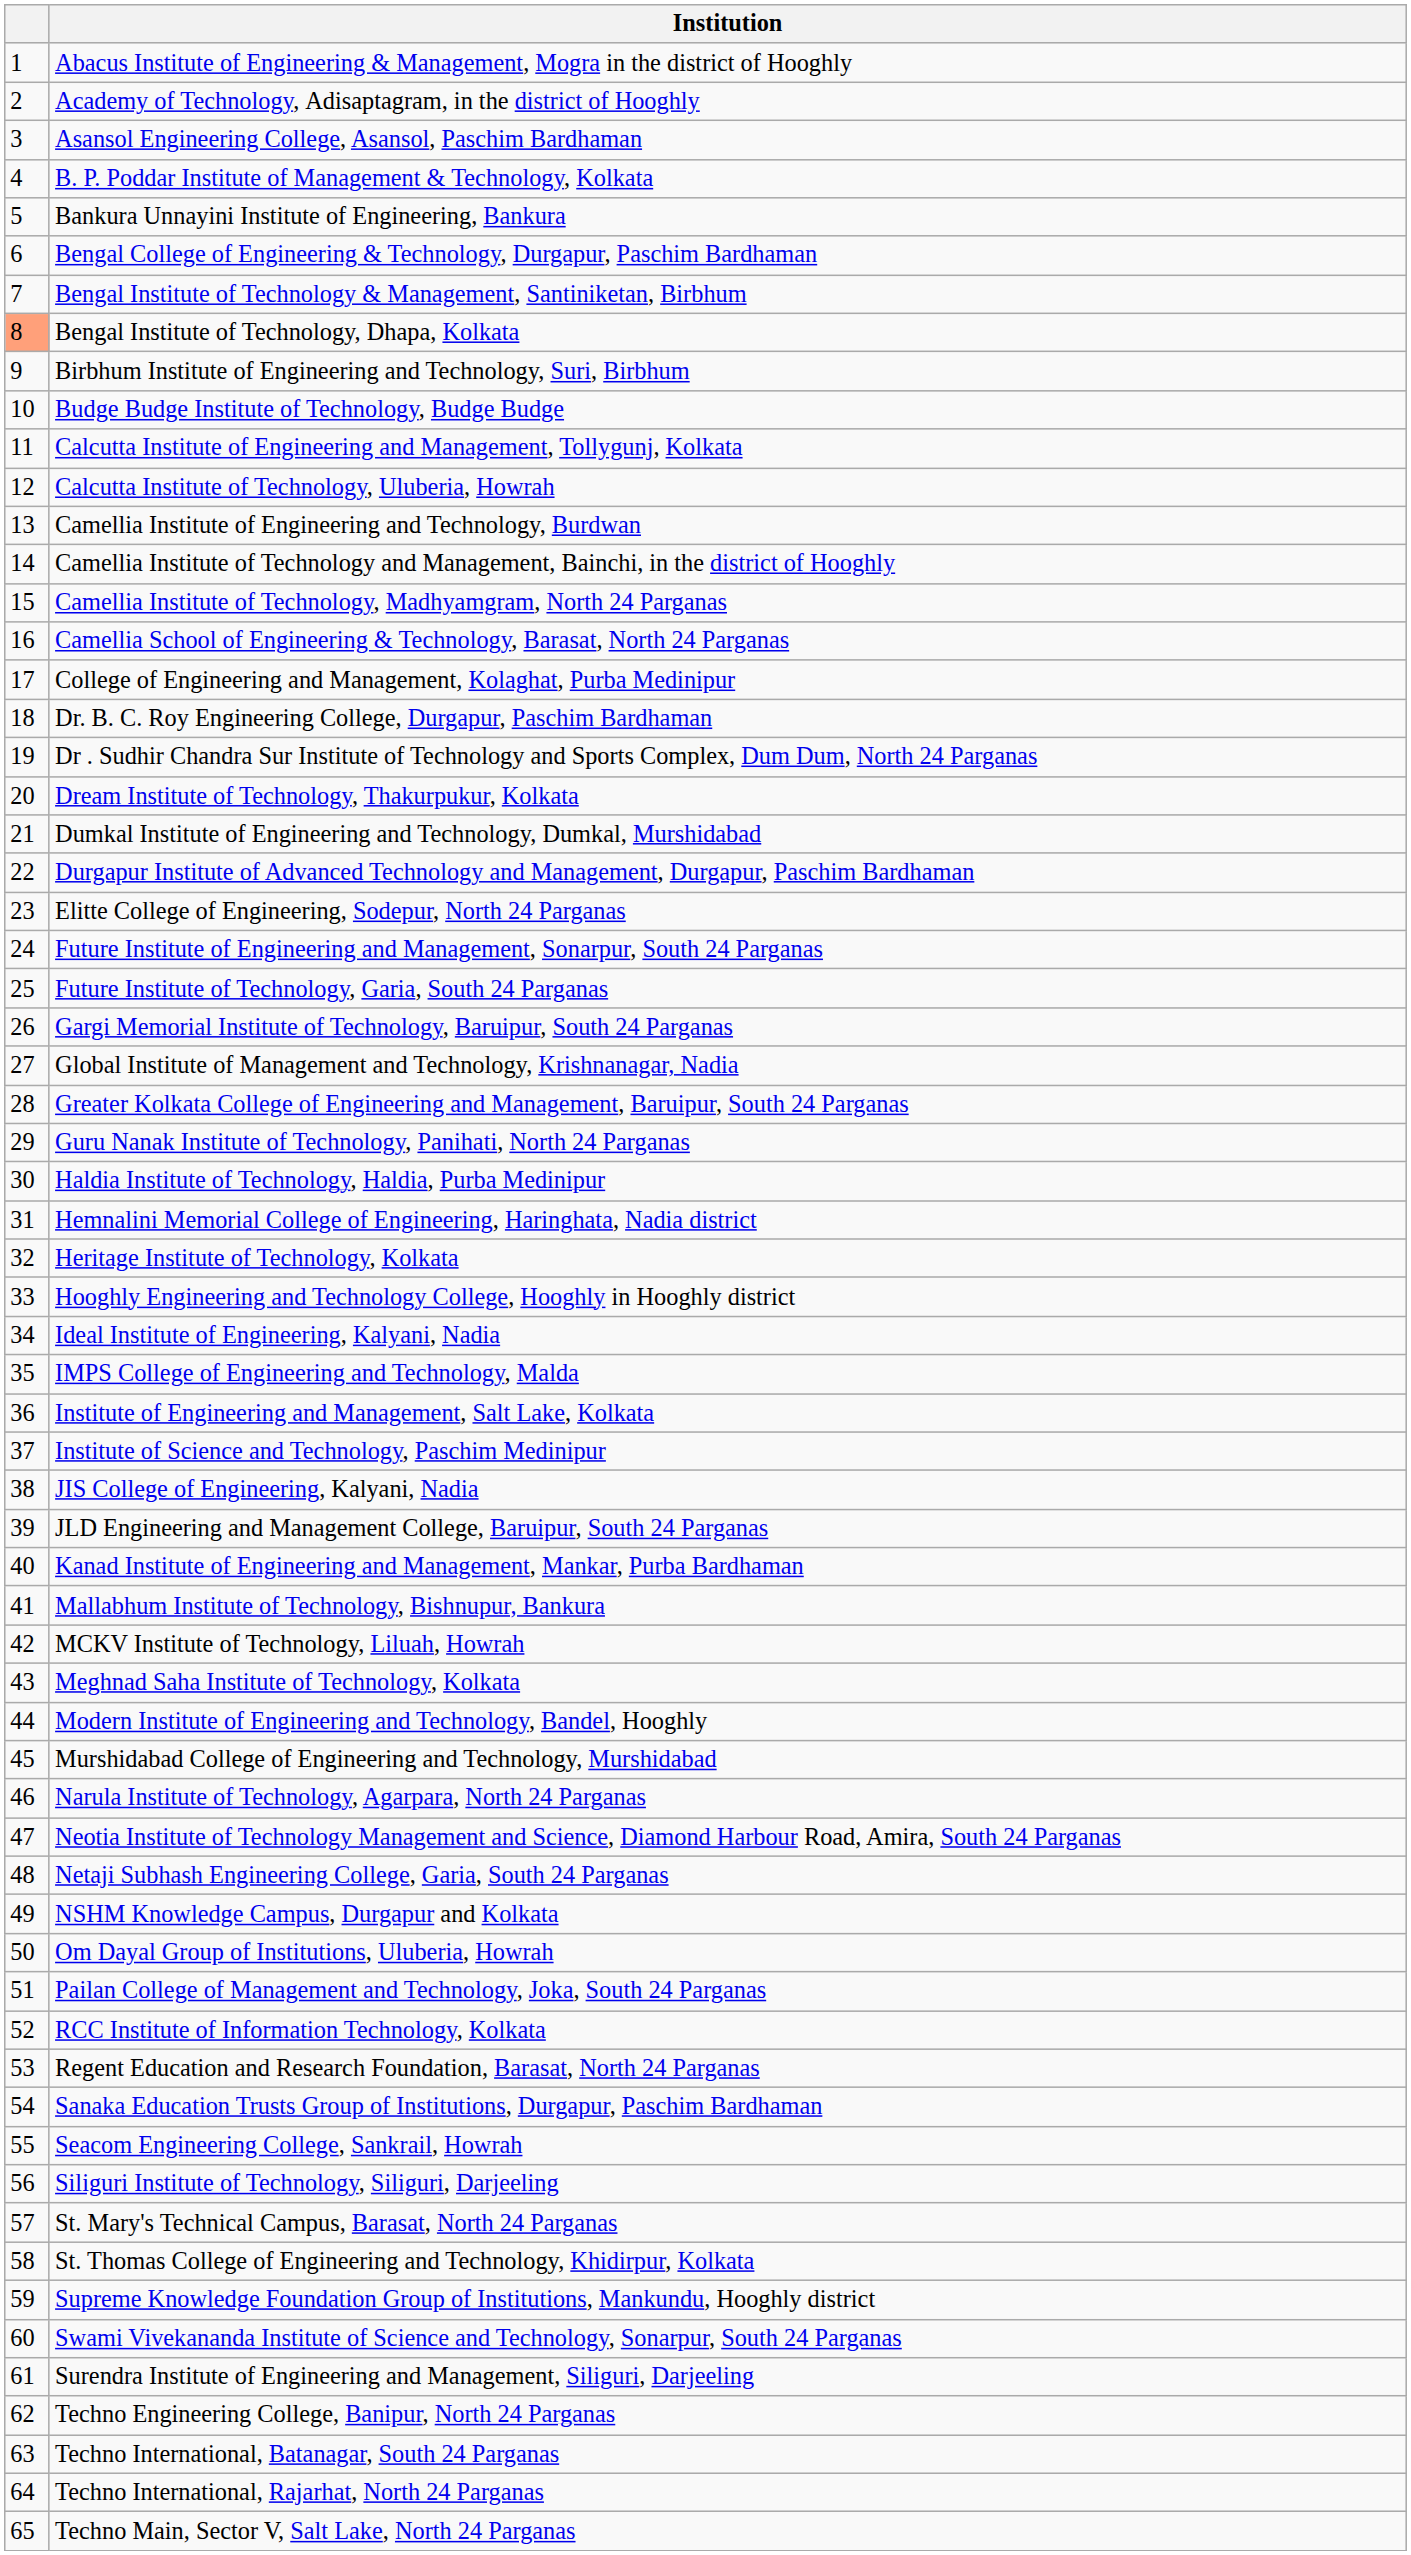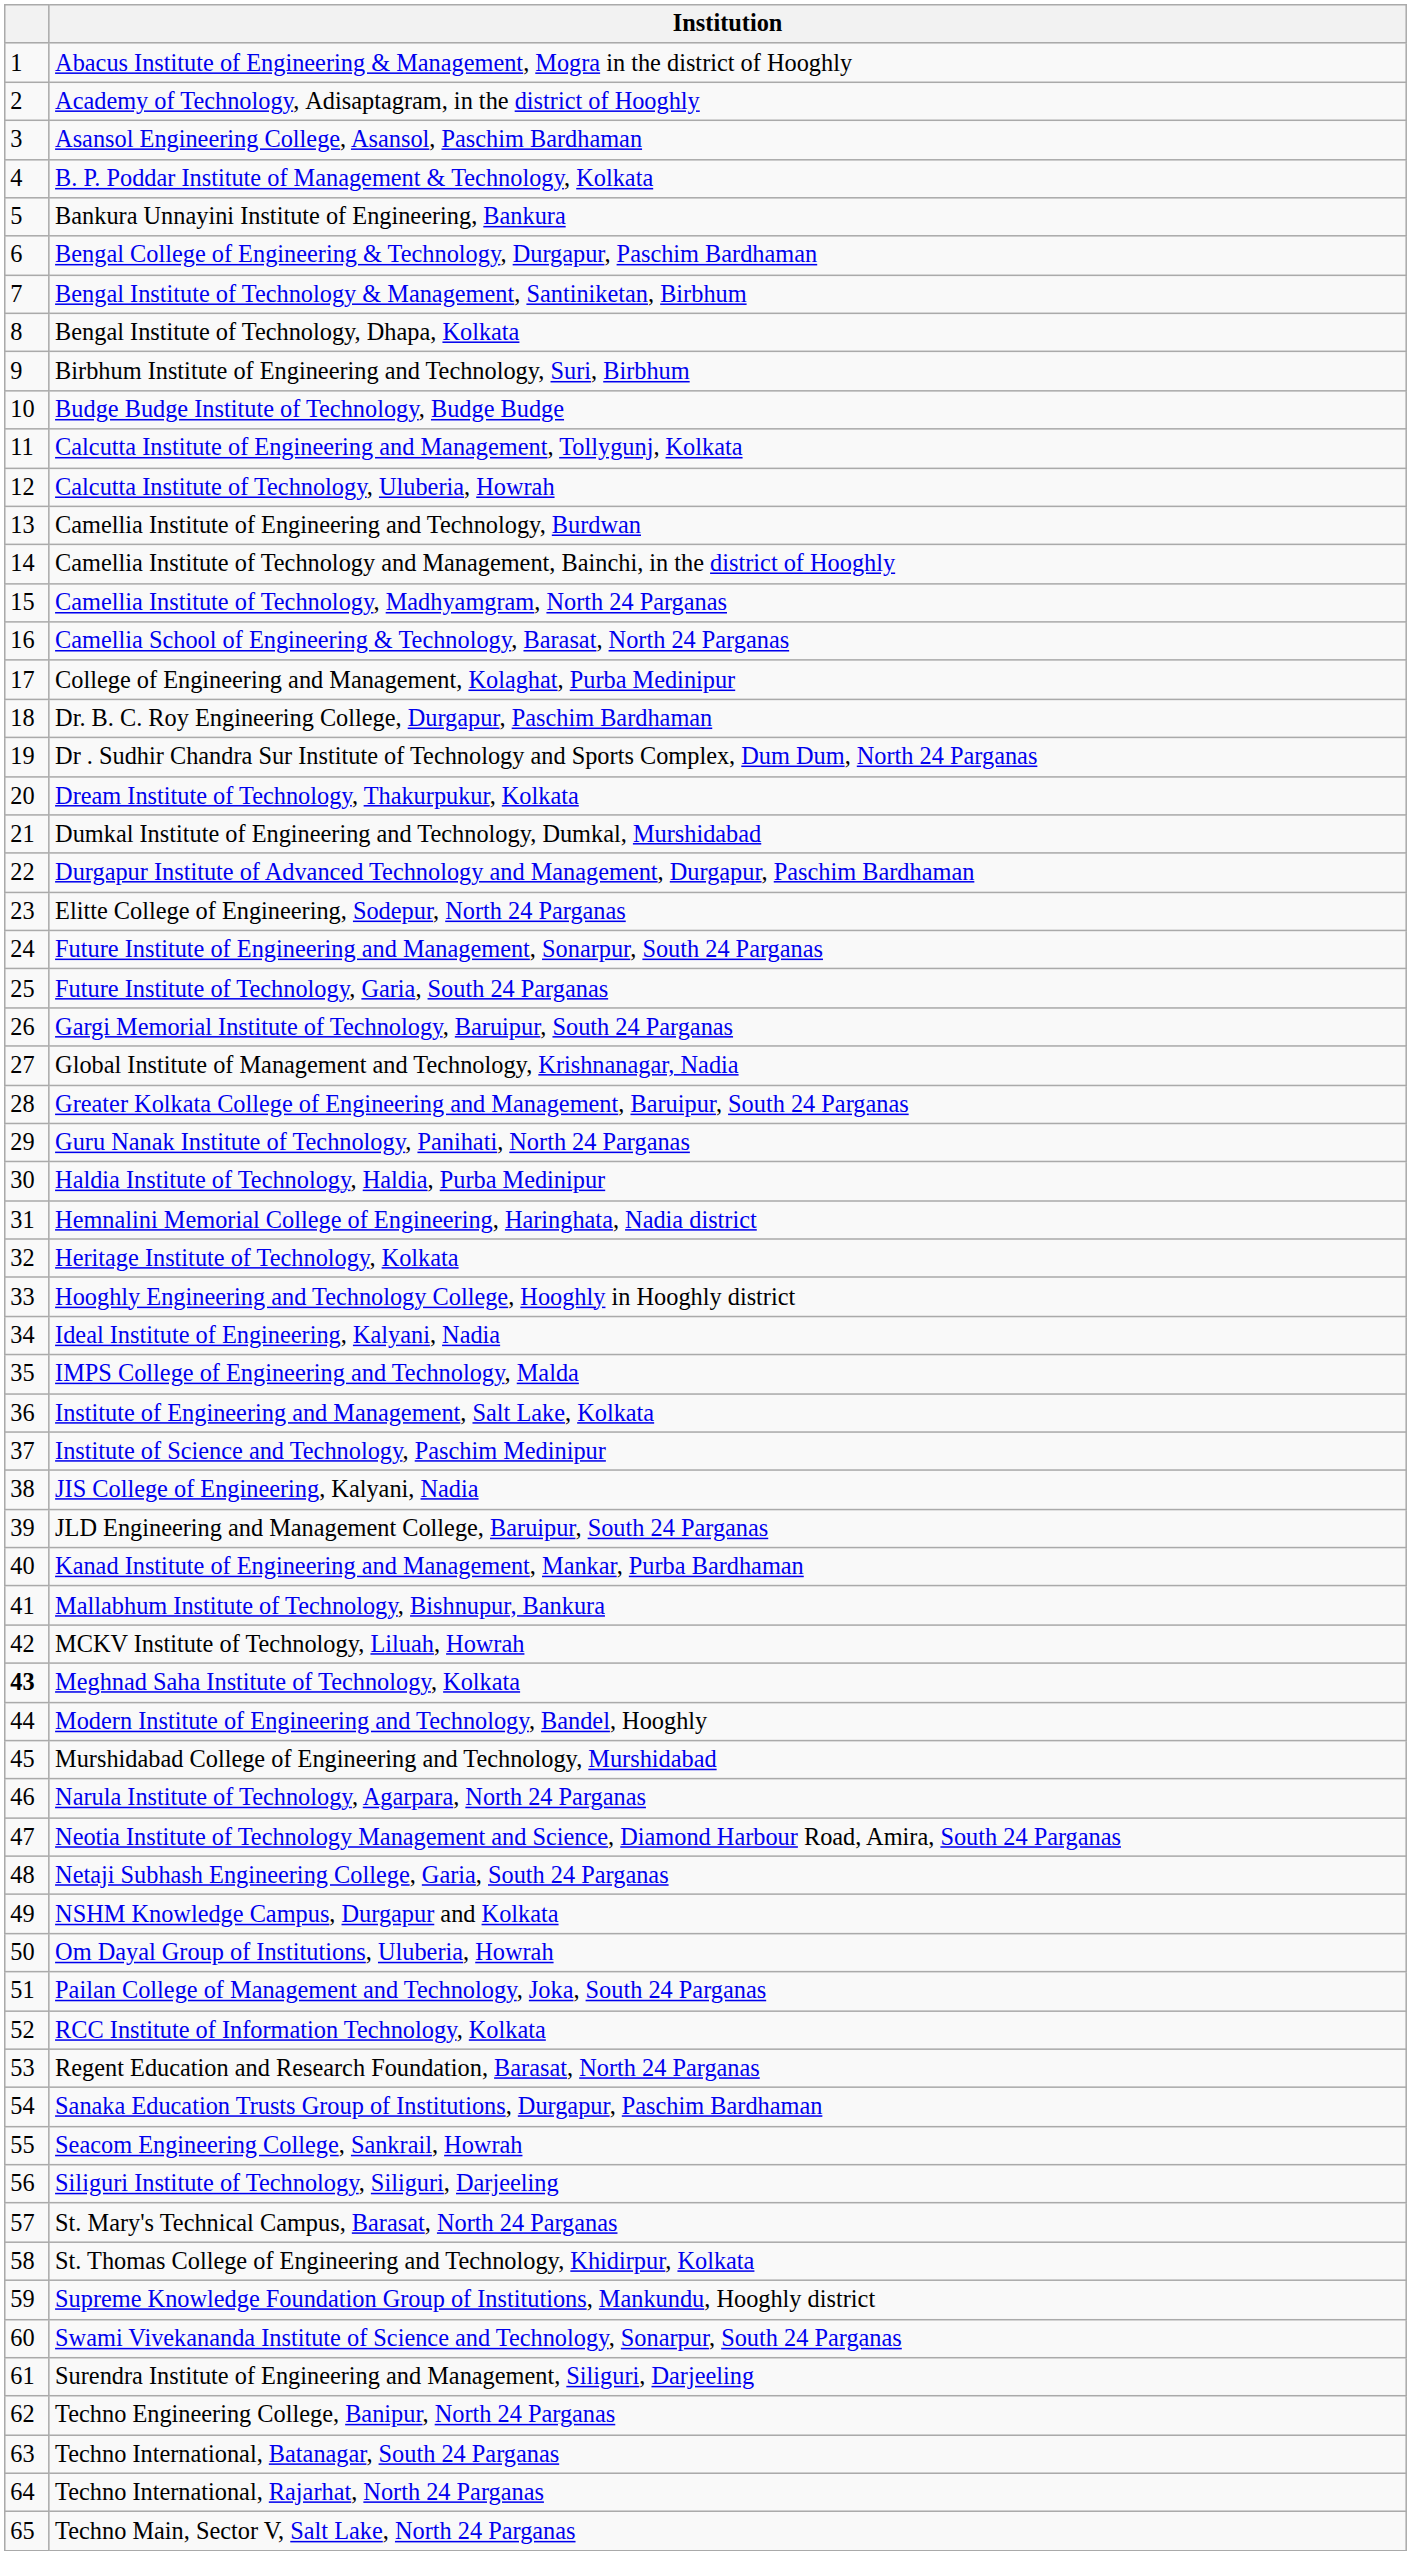(16, 332) lightsalmon background -> (16, 332) no background
(23, 1682) normal -> (23, 1682) bold
